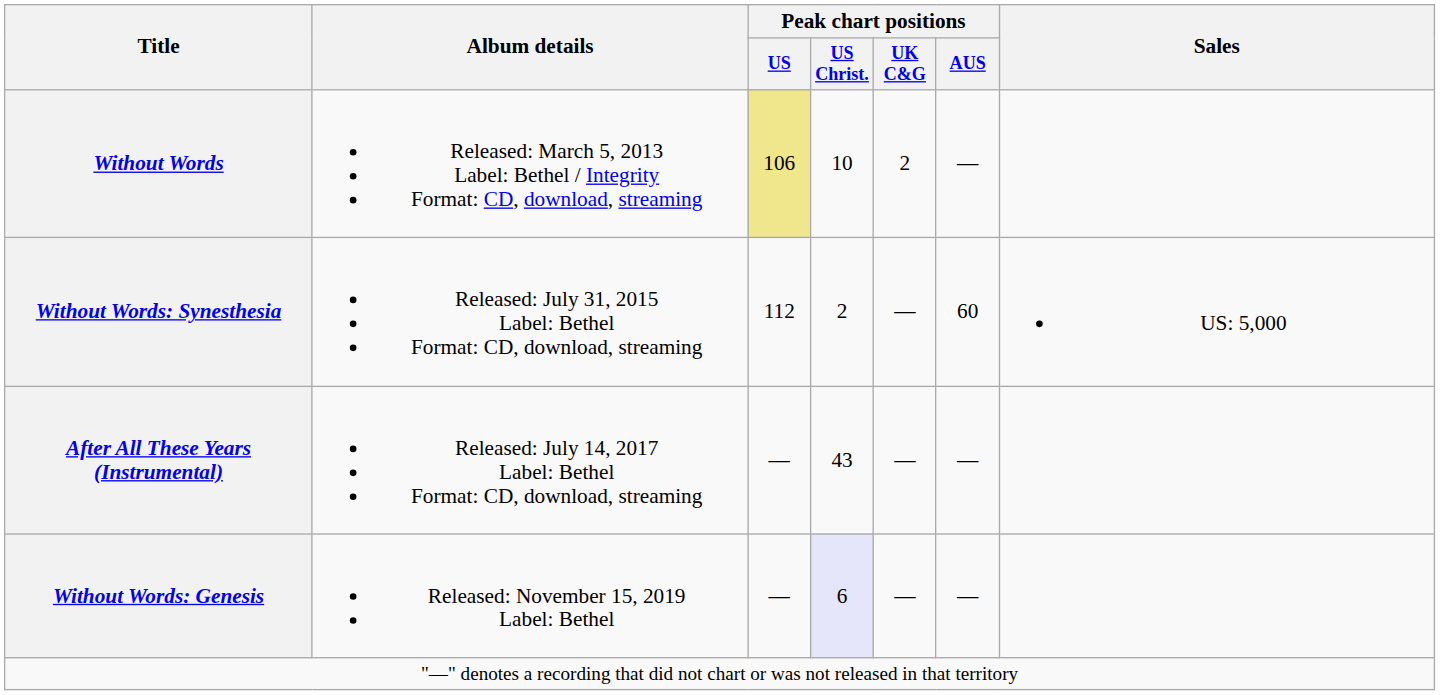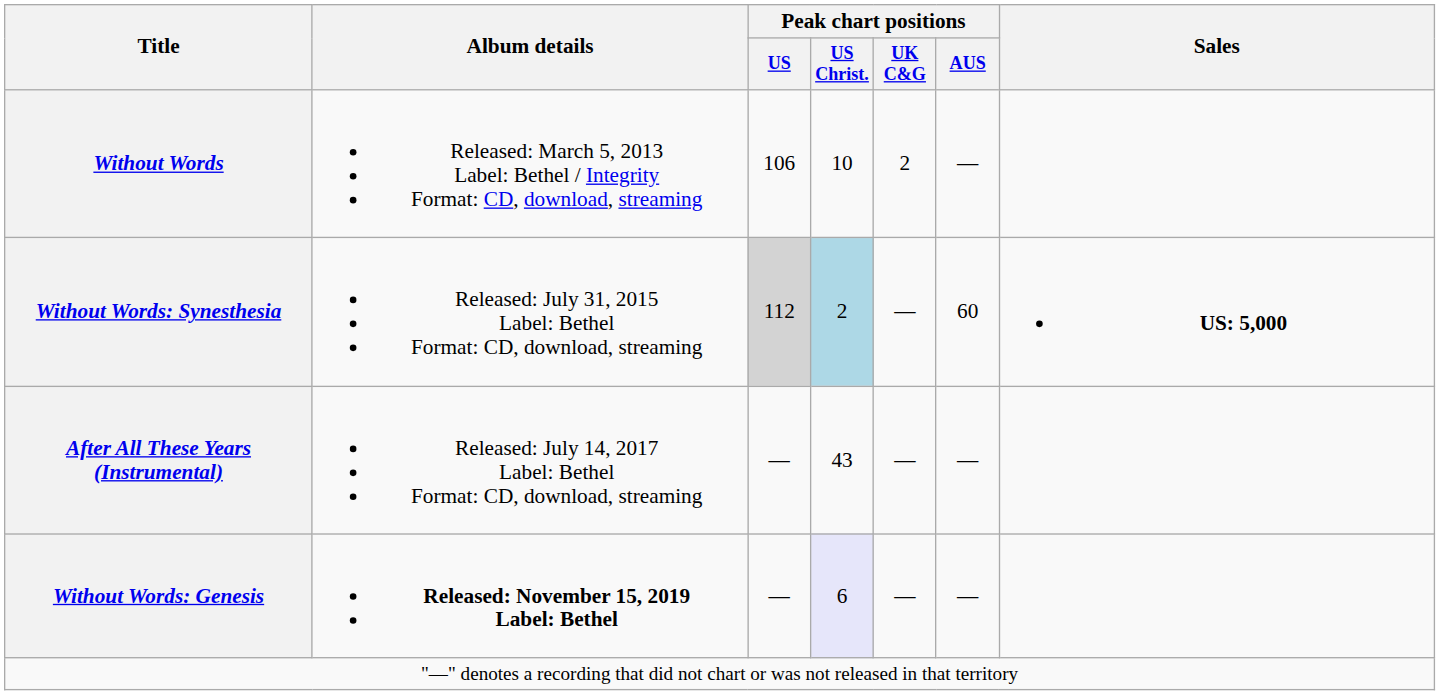(779, 163) khaki background -> (779, 163) no background
(779, 311) no background -> (779, 311) lightgrey background
(842, 311) no background -> (842, 311) lightblue background
(1217, 324) normal -> (1217, 324) bold
(530, 608) normal -> (530, 608) bold
